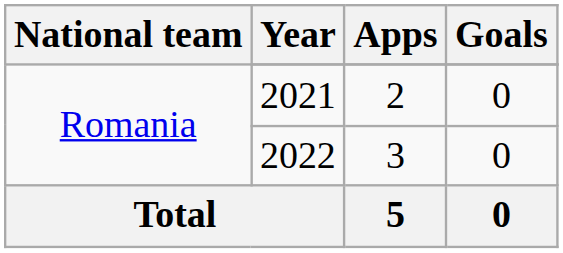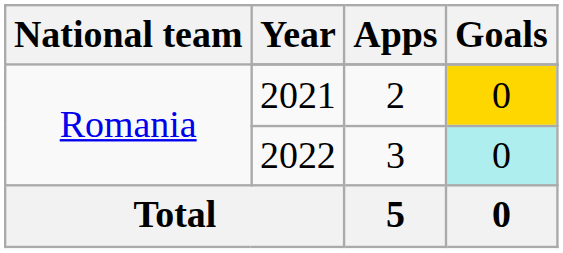(501, 94) no background -> (501, 94) gold background
(501, 154) no background -> (501, 154) paleturquoise background
